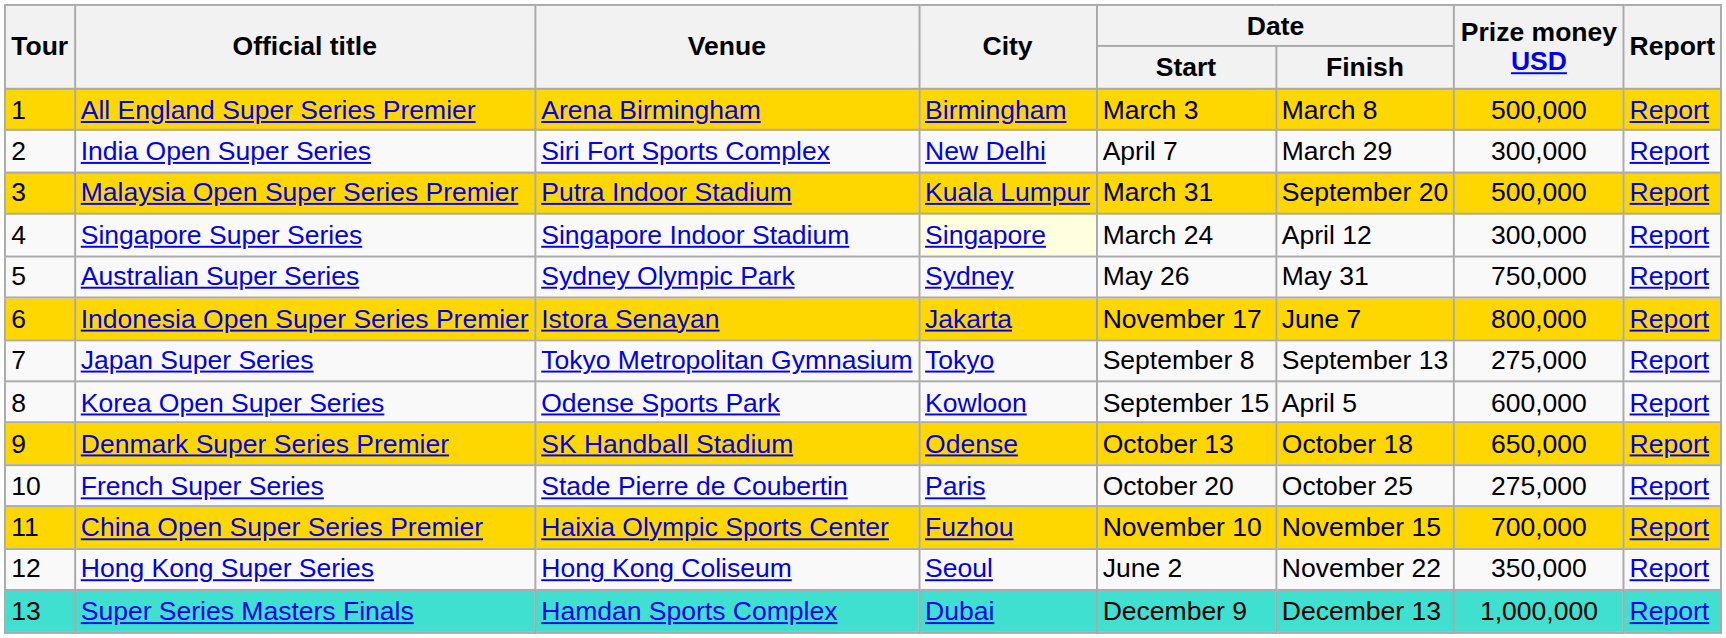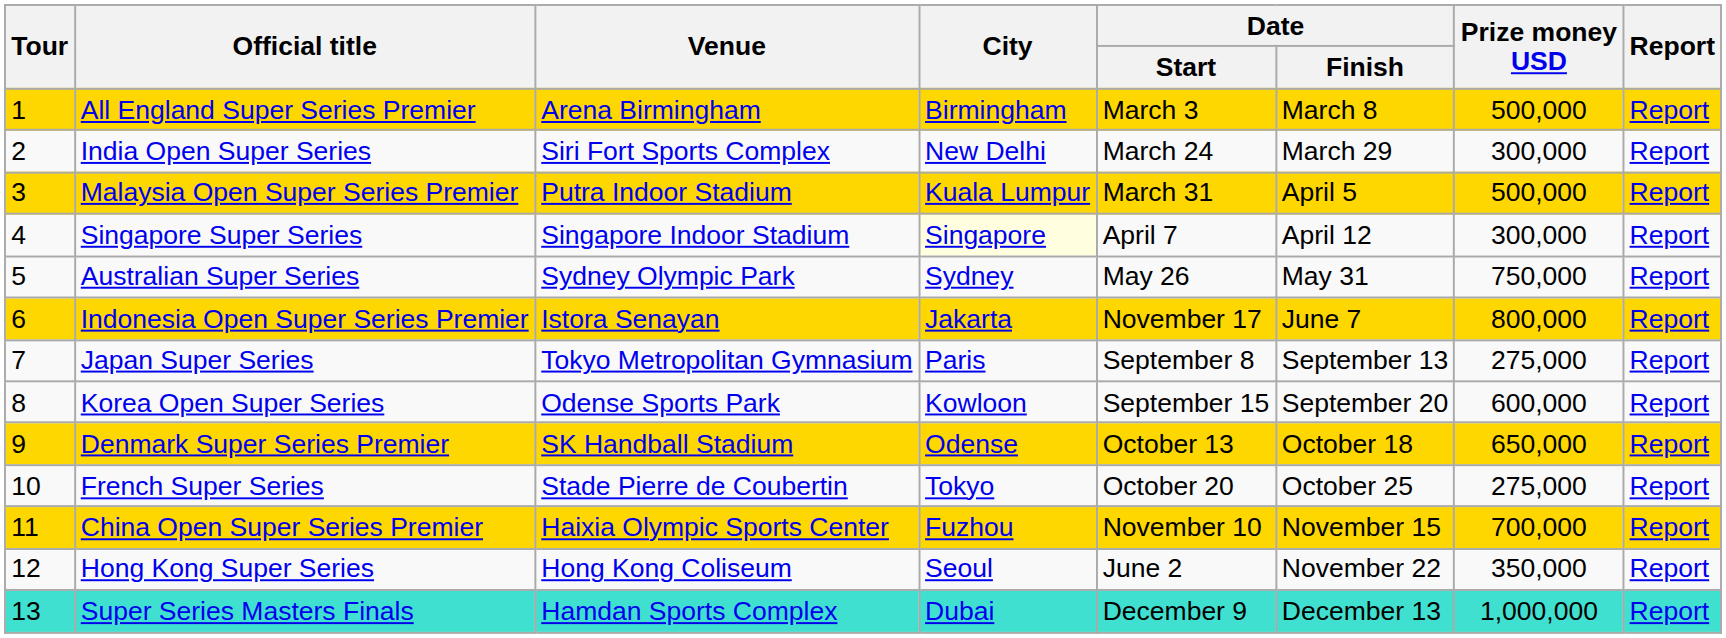(1140, 151) April 7 -> (1158, 151) March 24
(1365, 193) September 20 -> (1319, 193) April 5
(1158, 234) March 24 -> (1140, 234) April 7
(960, 360) Tokyo -> (955, 360) Paris
(1319, 402) April 5 -> (1365, 402) September 20
(955, 485) Paris -> (960, 485) Tokyo
